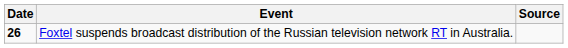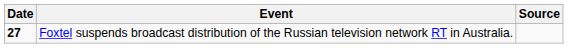(14, 33) 26 -> (14, 33) 27
